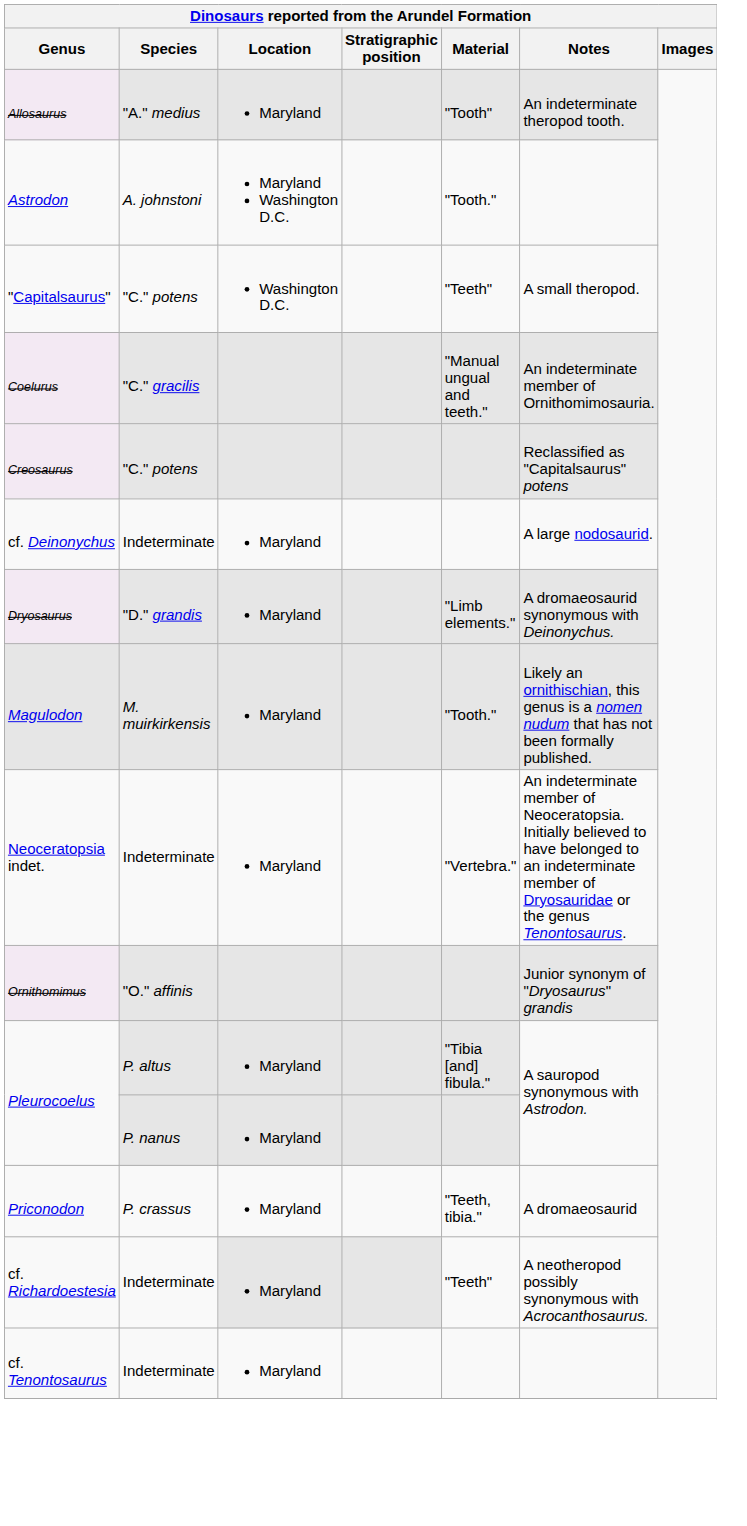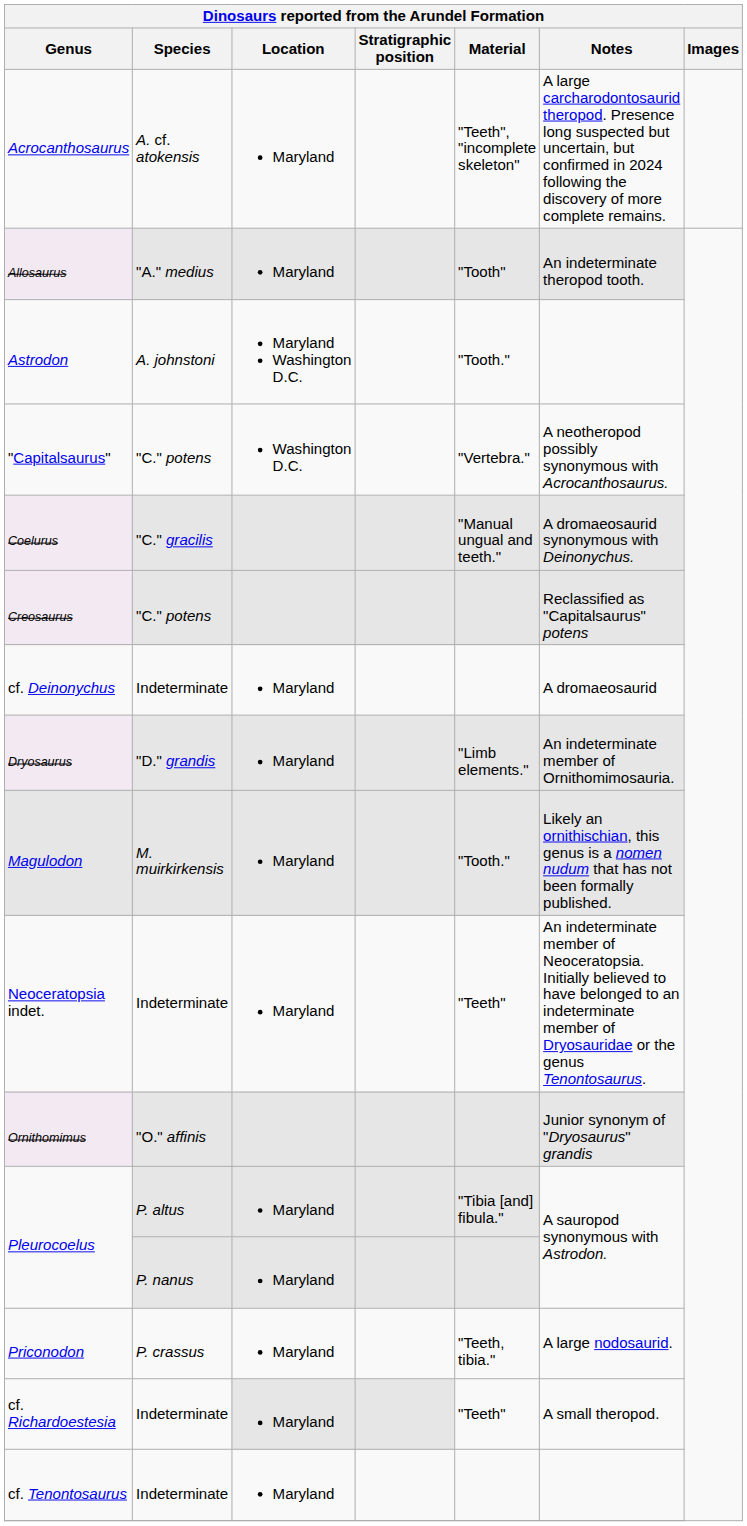+ row: (69, 148)
(468, 288) "Teeth" -> (494, 458) "Vertebra."
(581, 288) A small theropod. -> (606, 458) A neotheropod possibly synonymous with Acrocanthosaurus.
(589, 386) An indeterminate member of Ornithomimosauria. -> (601, 541) A dromaeosaurid synonymous with Deinonychus.
(588, 534) A large nodosaurid. -> (600, 688) A dromaeosaurid
(581, 615) A dromaeosaurid synonymous with Deinonychus. -> (609, 761) An indeterminate member of Ornithomimosauria.
(481, 865) "Vertebra." -> (482, 1003) "Teeth"
(580, 1209) A dromaeosaurid -> (608, 1343) A large nodosaurid.
(586, 1290) A neotheropod possibly synonymous with Acrocanthosaurus. -> (601, 1414) A small theropod.
